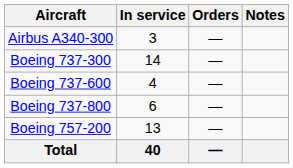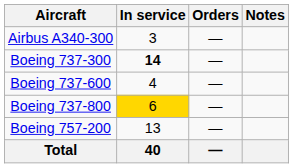(153, 60) normal -> (153, 60) bold
(153, 106) no background -> (153, 106) gold background
